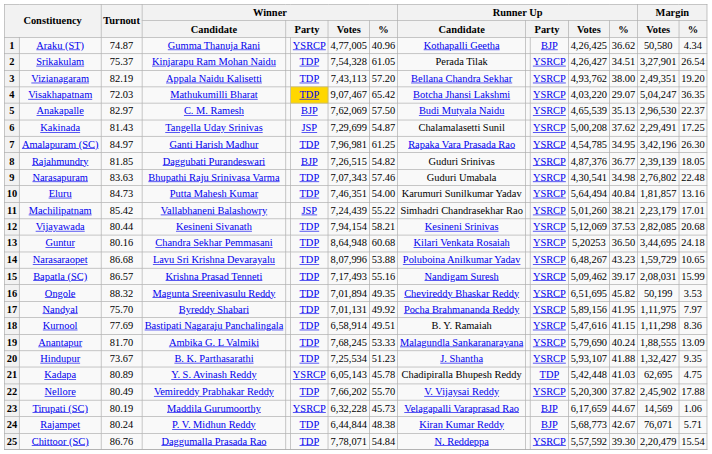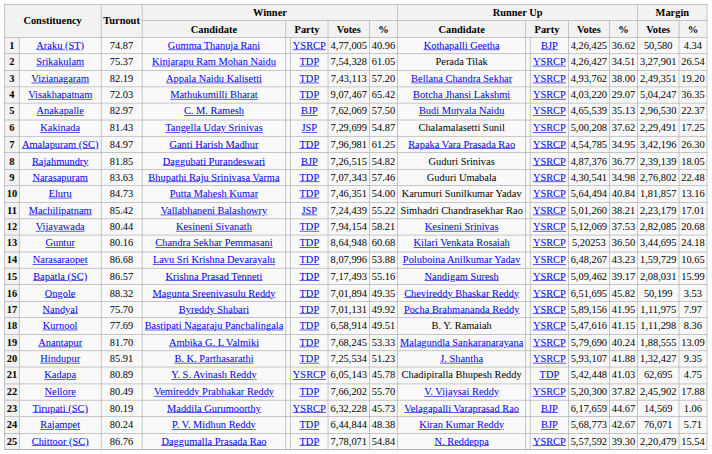(309, 95) gold background -> (309, 95) no background
(122, 359) 73.67 -> (122, 359) 85.91
